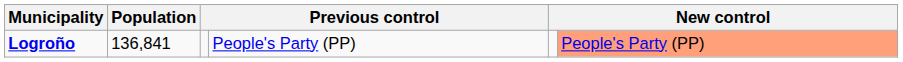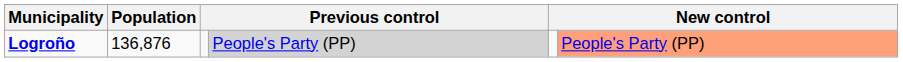(141, 43) 136,841 -> (141, 43) 136,876
(284, 43) no background -> (284, 43) lightgrey background
